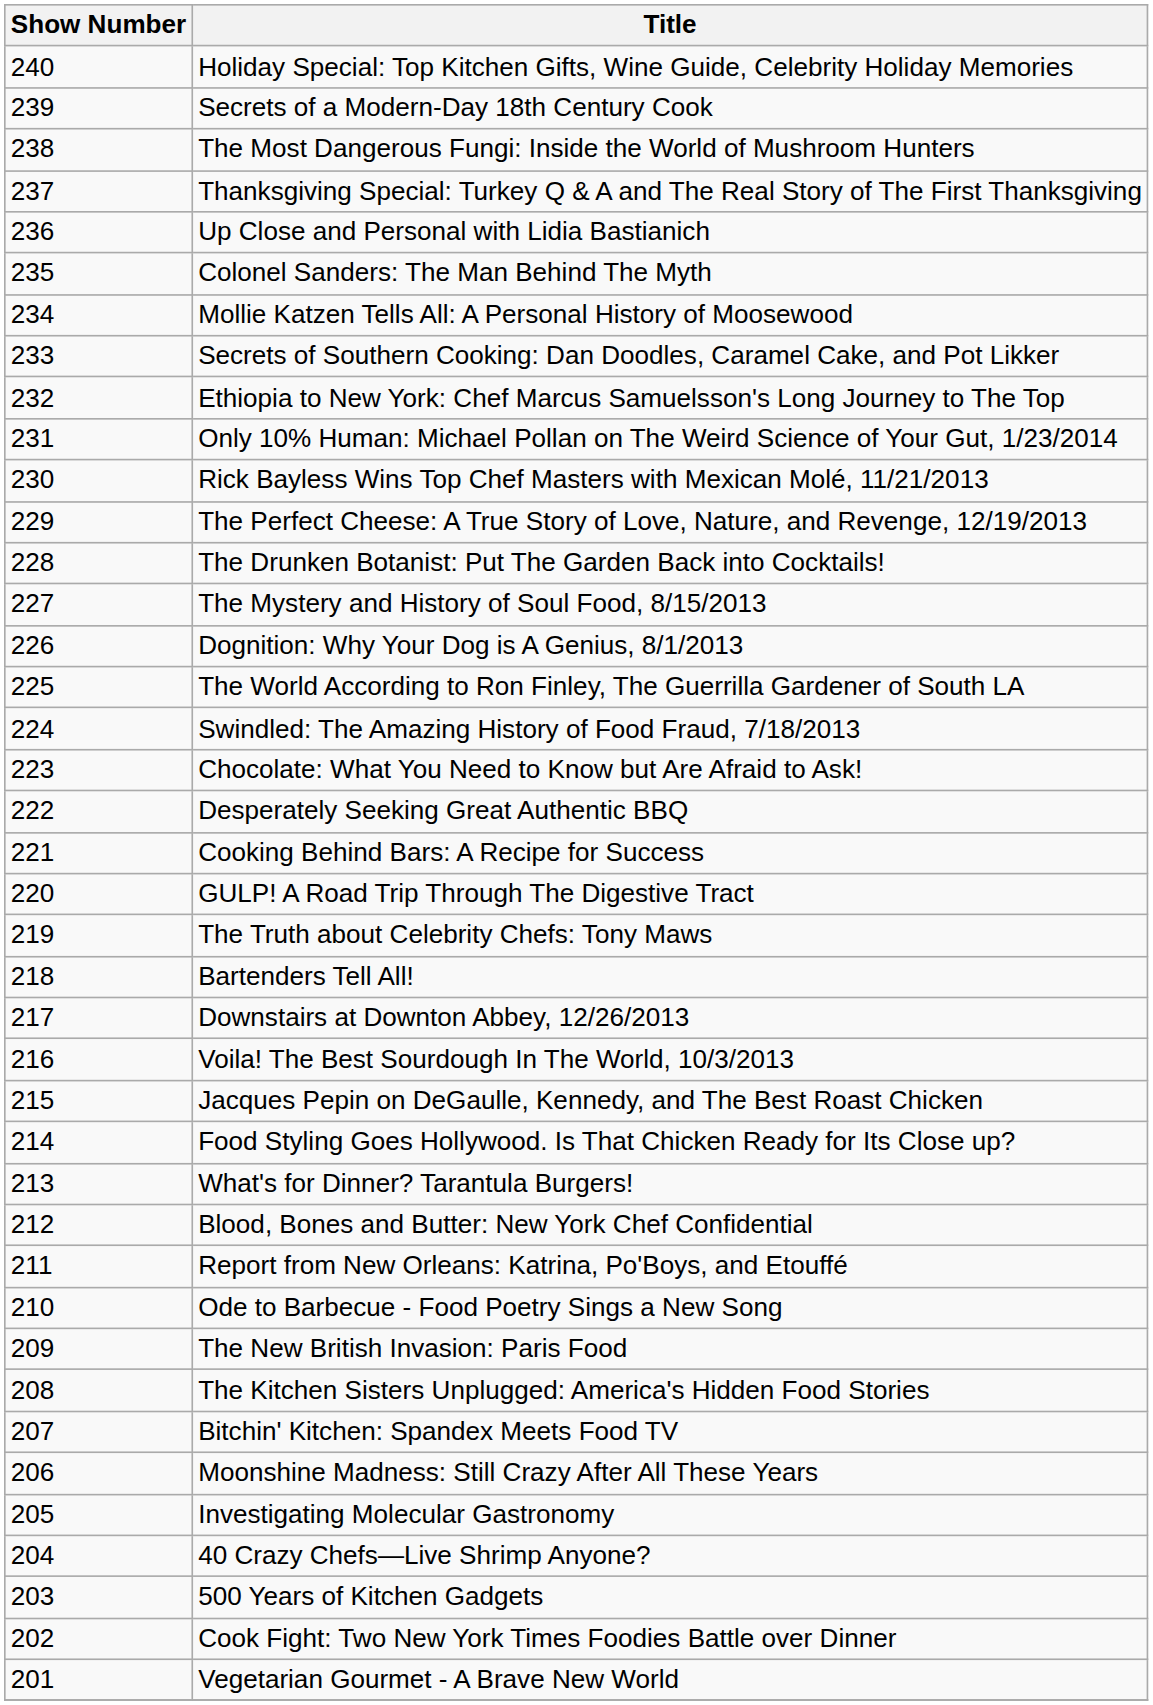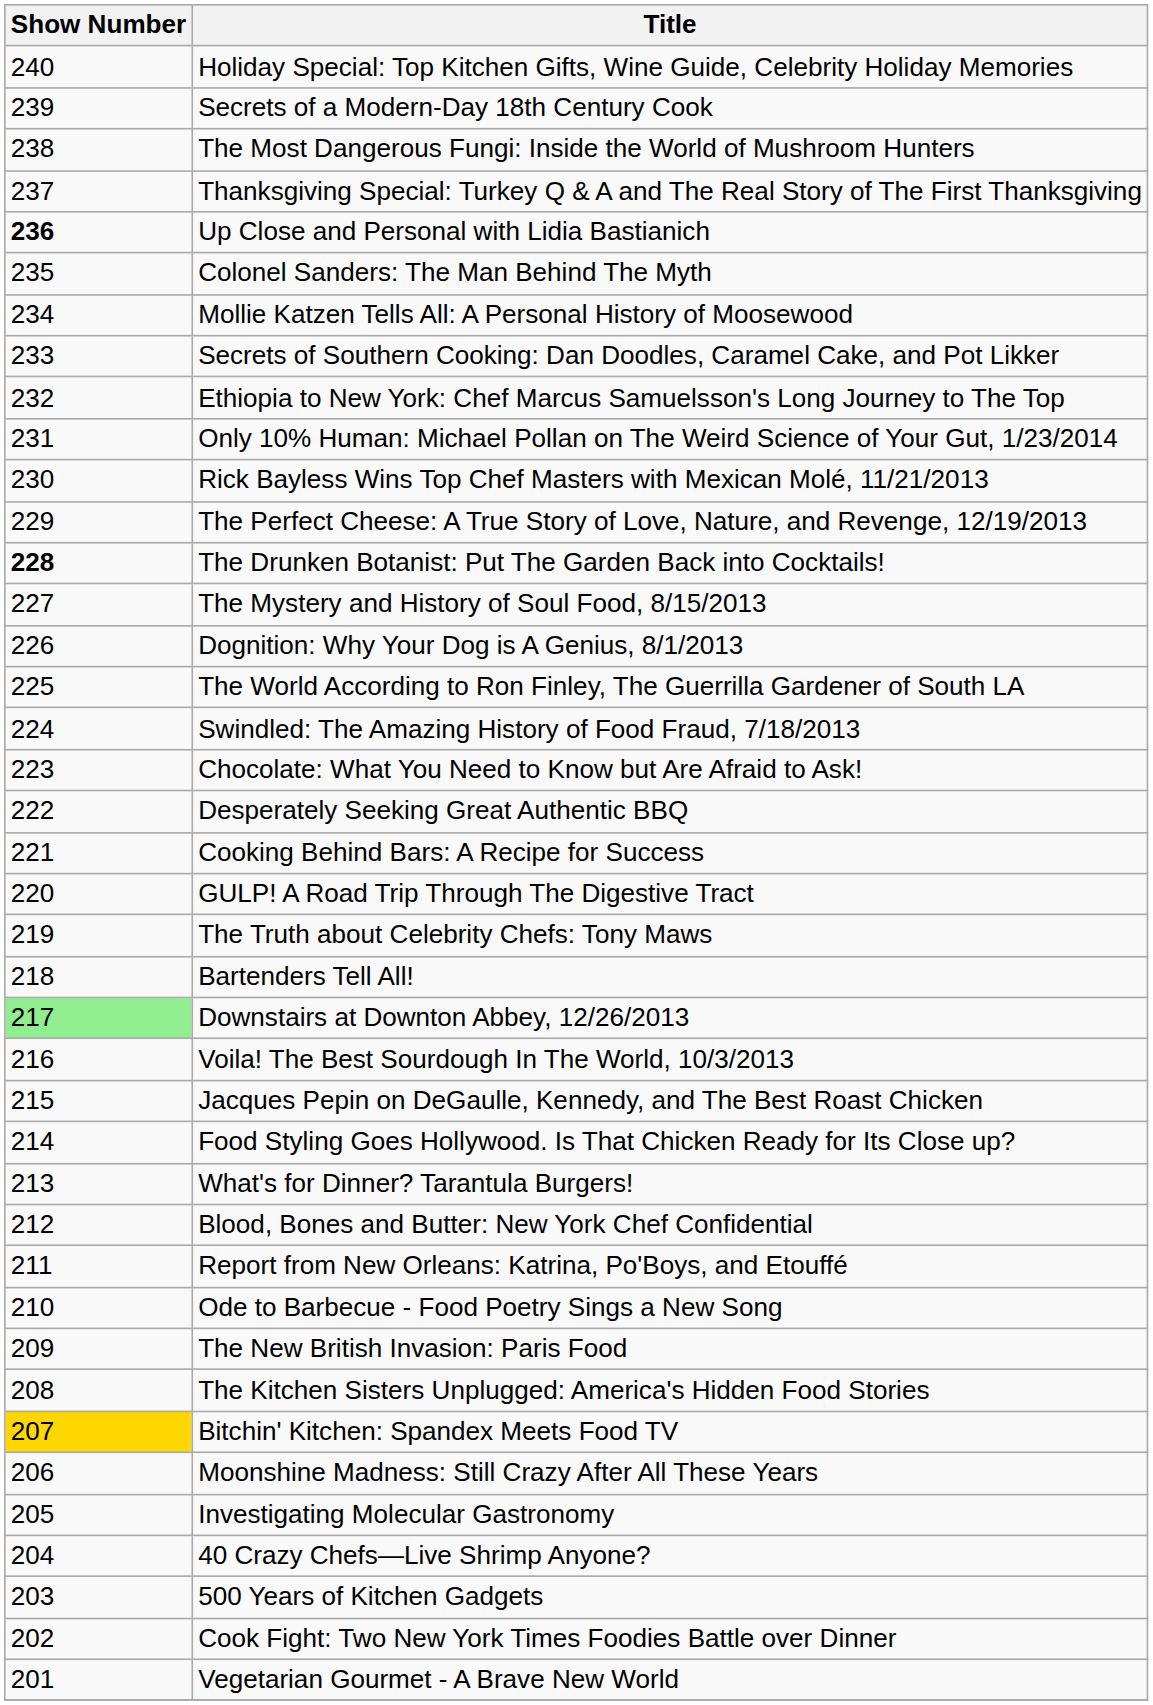(33, 231) normal -> (33, 231) bold
(33, 562) normal -> (33, 562) bold
(33, 1017) no background -> (33, 1017) lightgreen background
(33, 1431) no background -> (33, 1431) gold background
